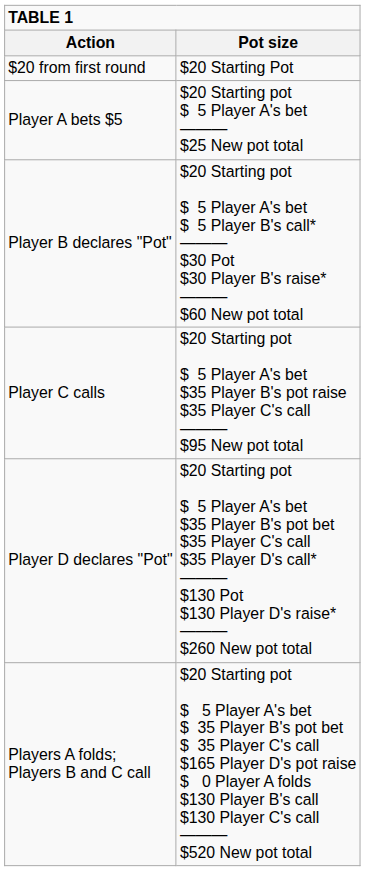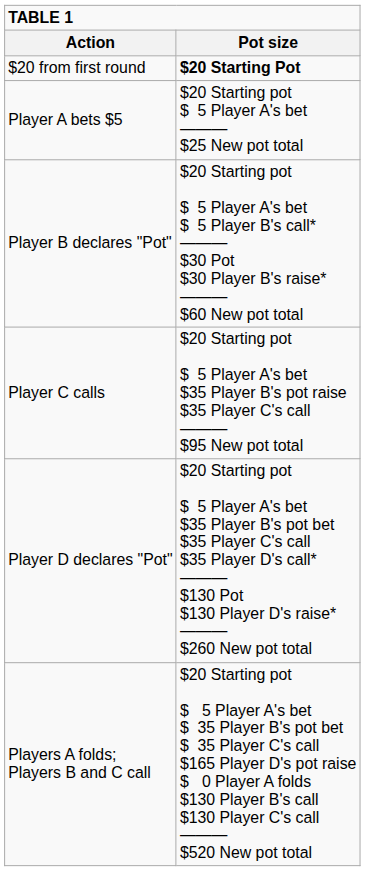(237, 68) normal -> (240, 68) bold
